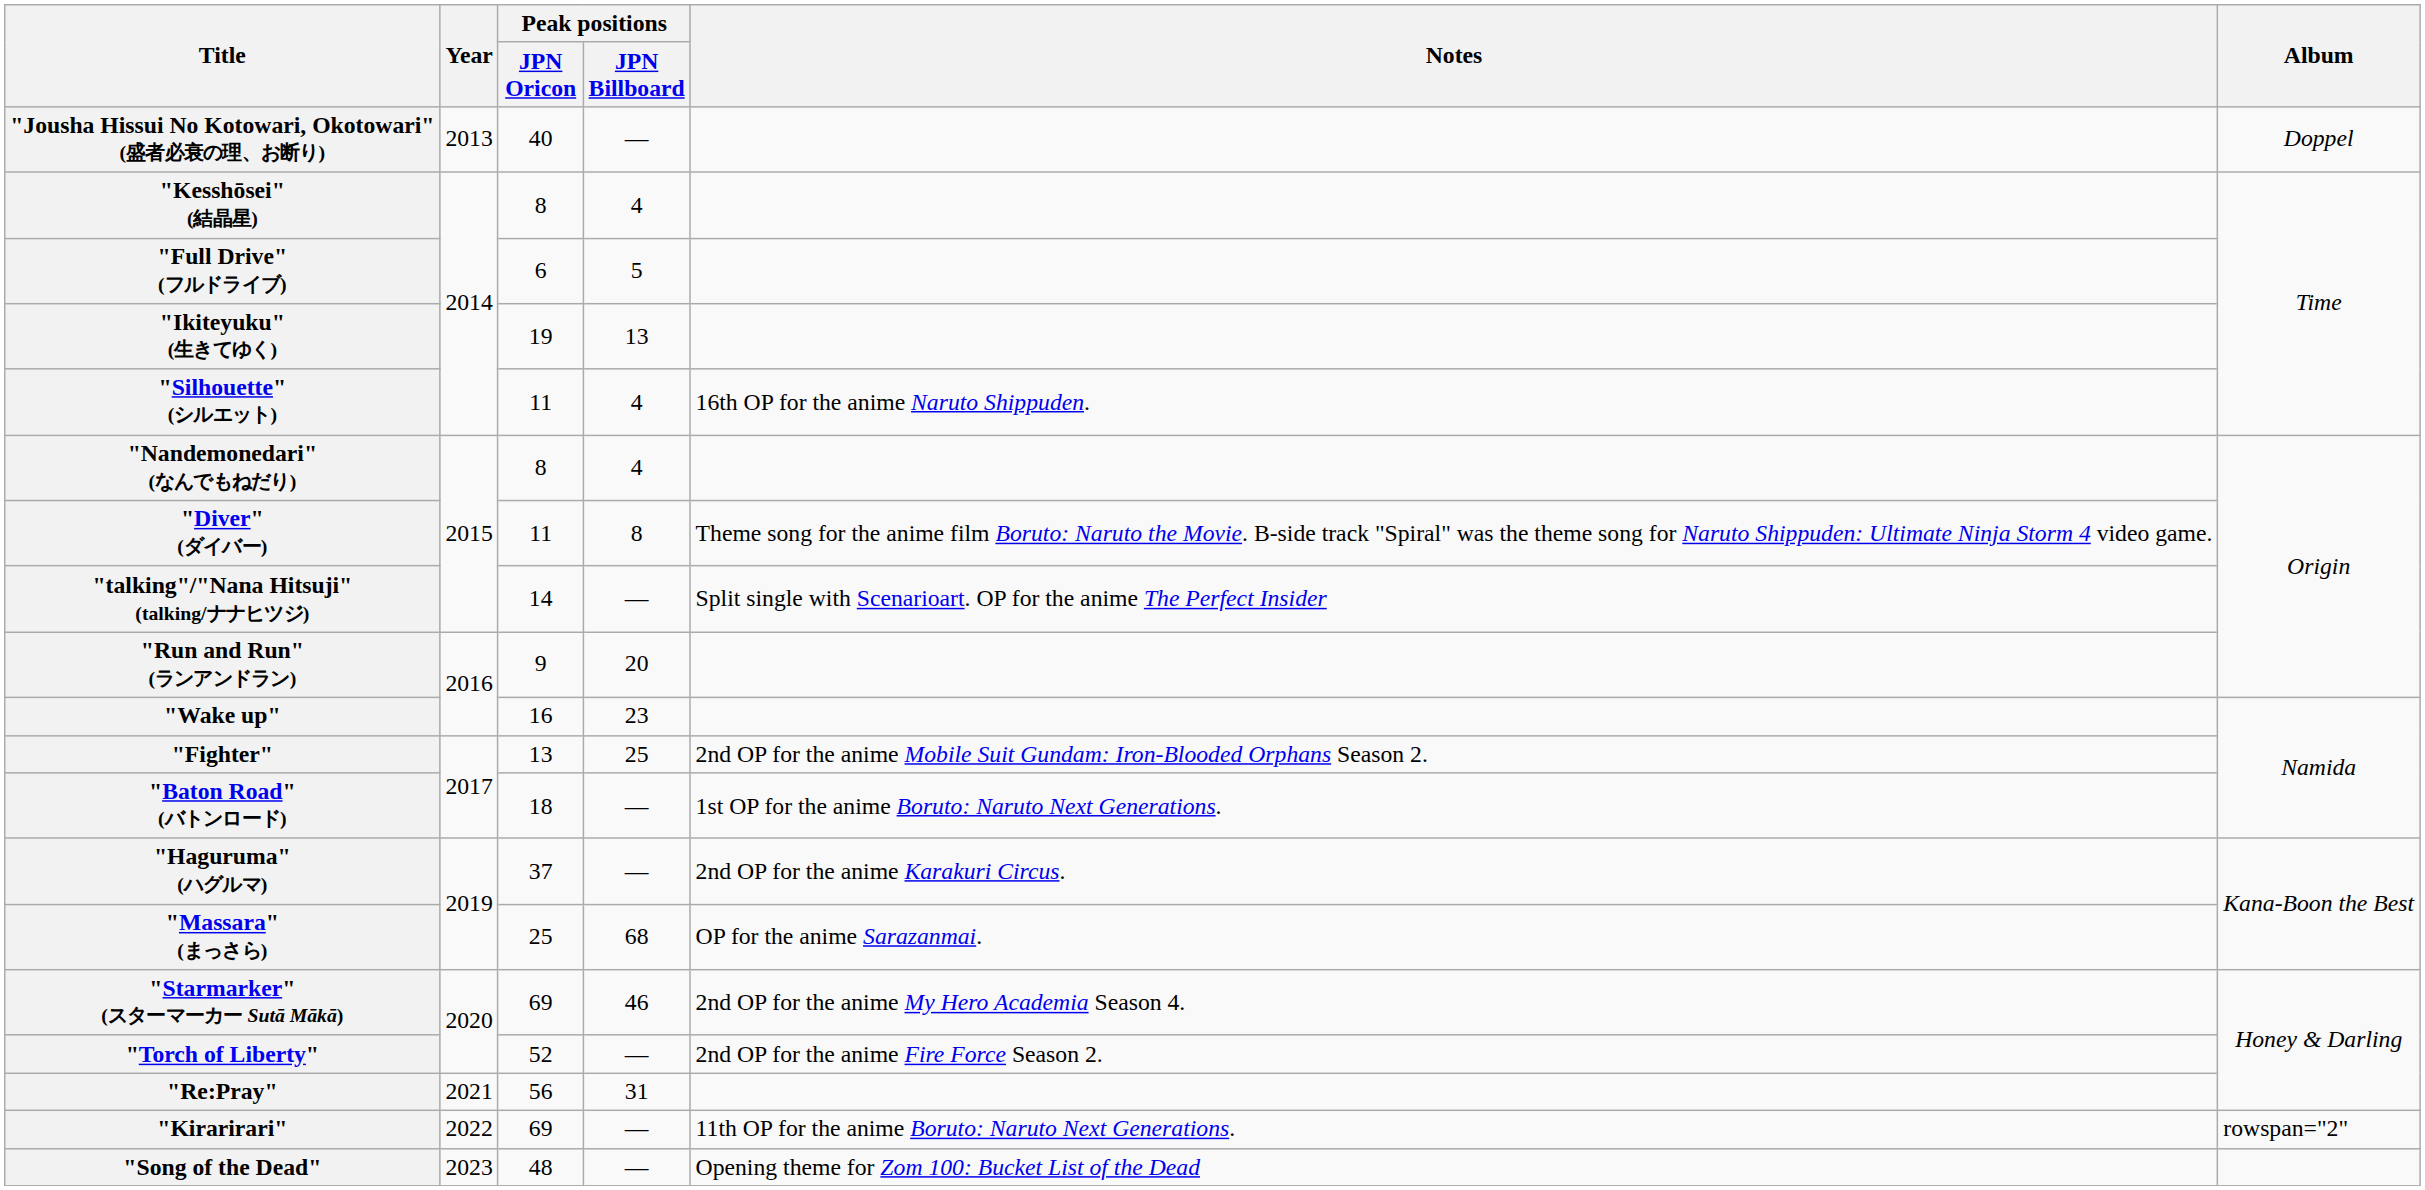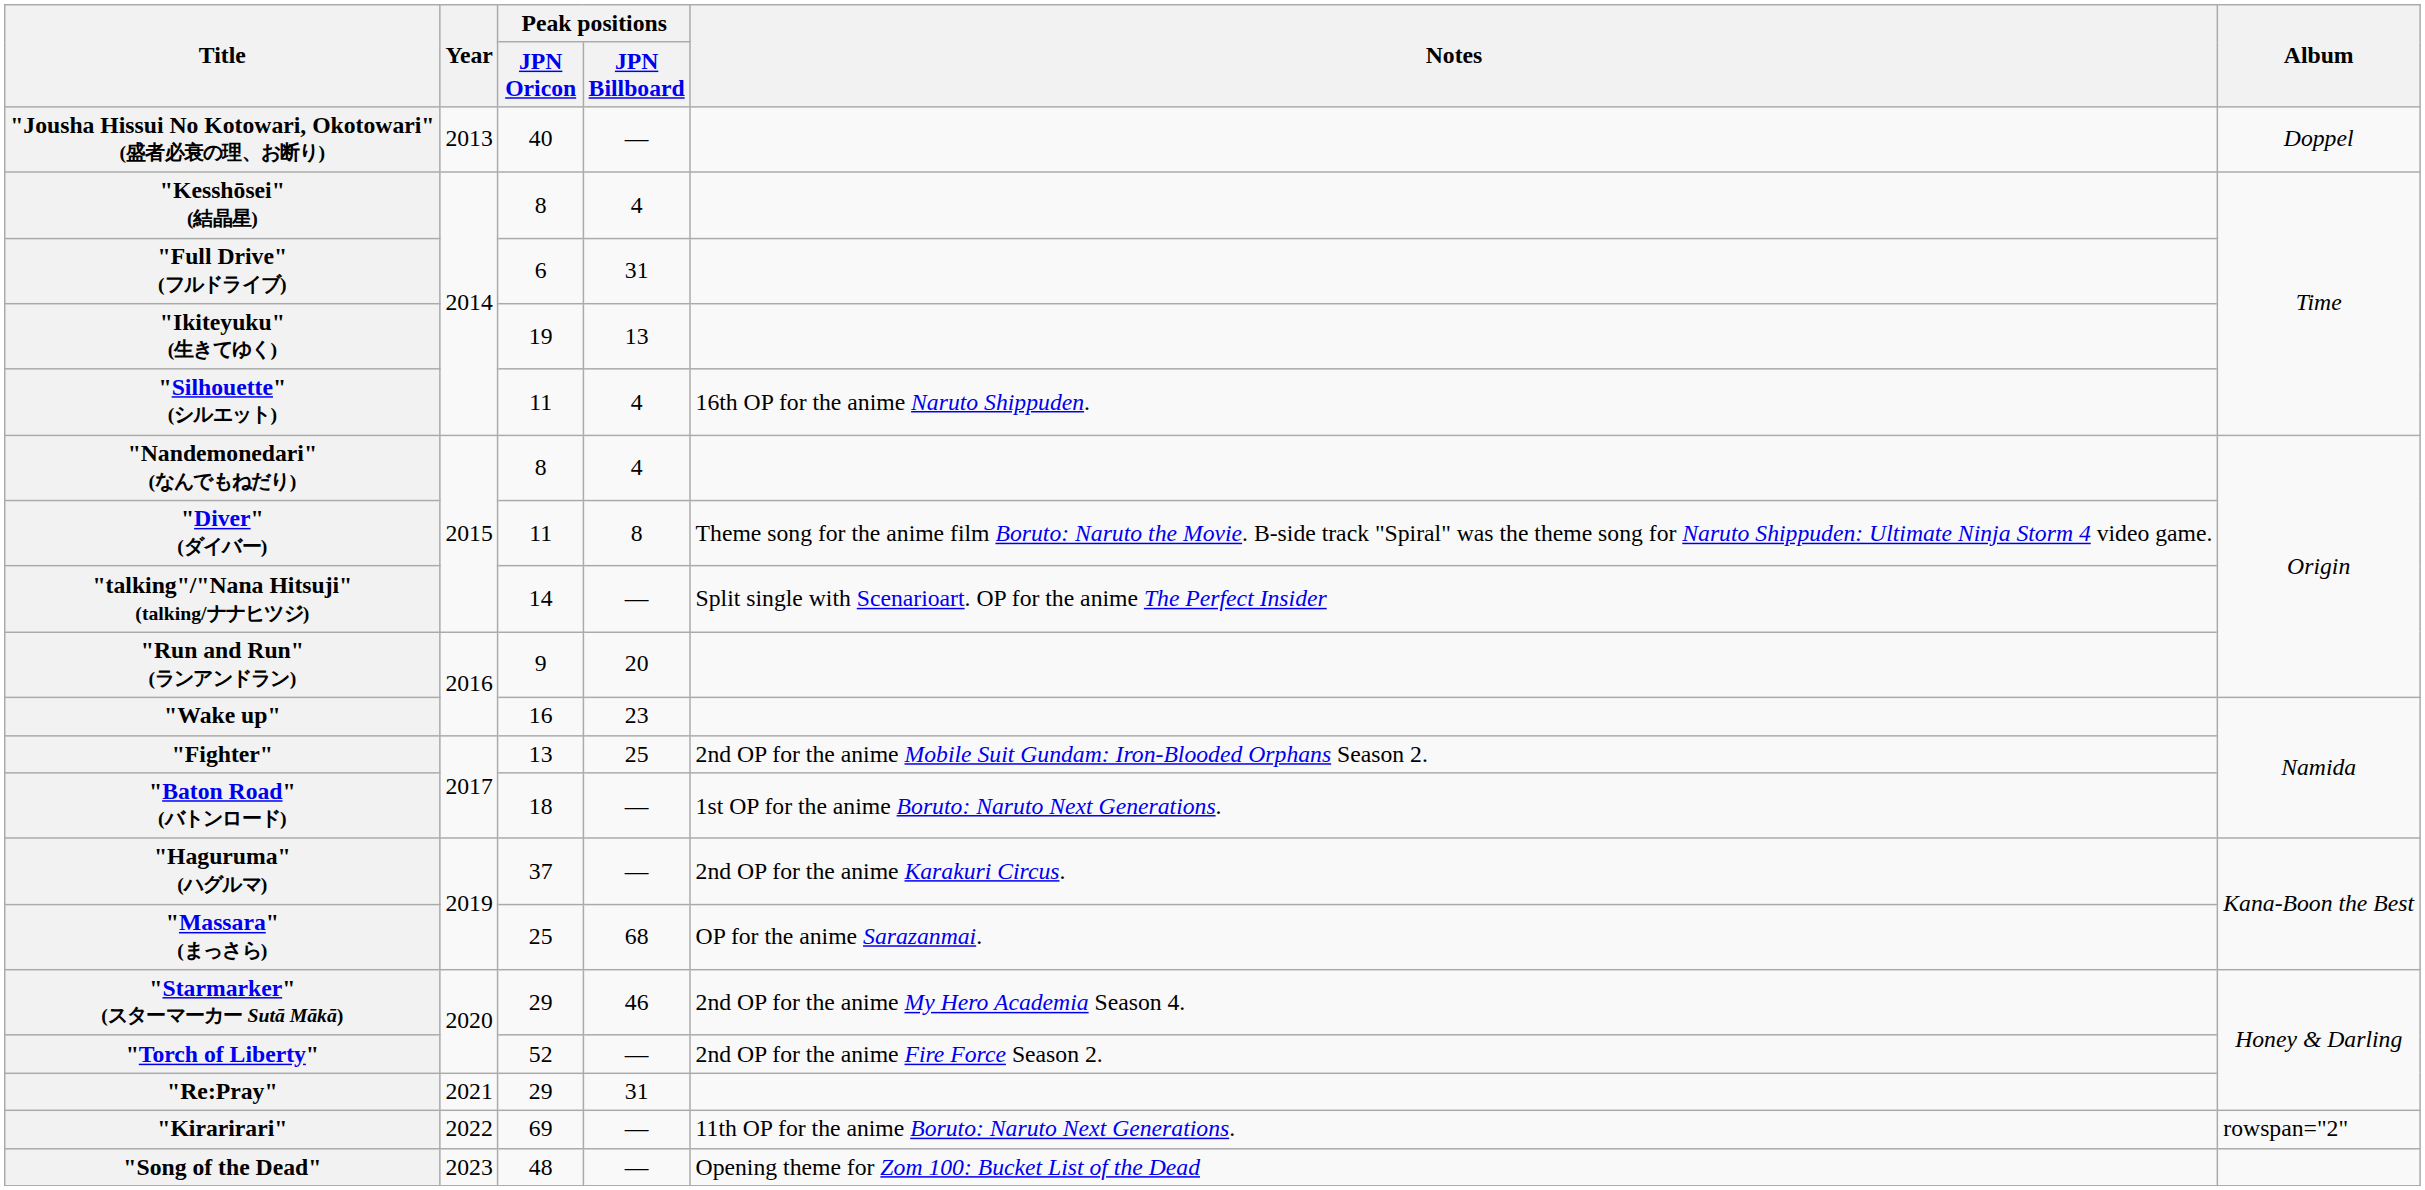(637, 270) 5 -> (637, 270) 31
(541, 1002) 69 -> (541, 1002) 29
(541, 1091) 56 -> (541, 1091) 29
